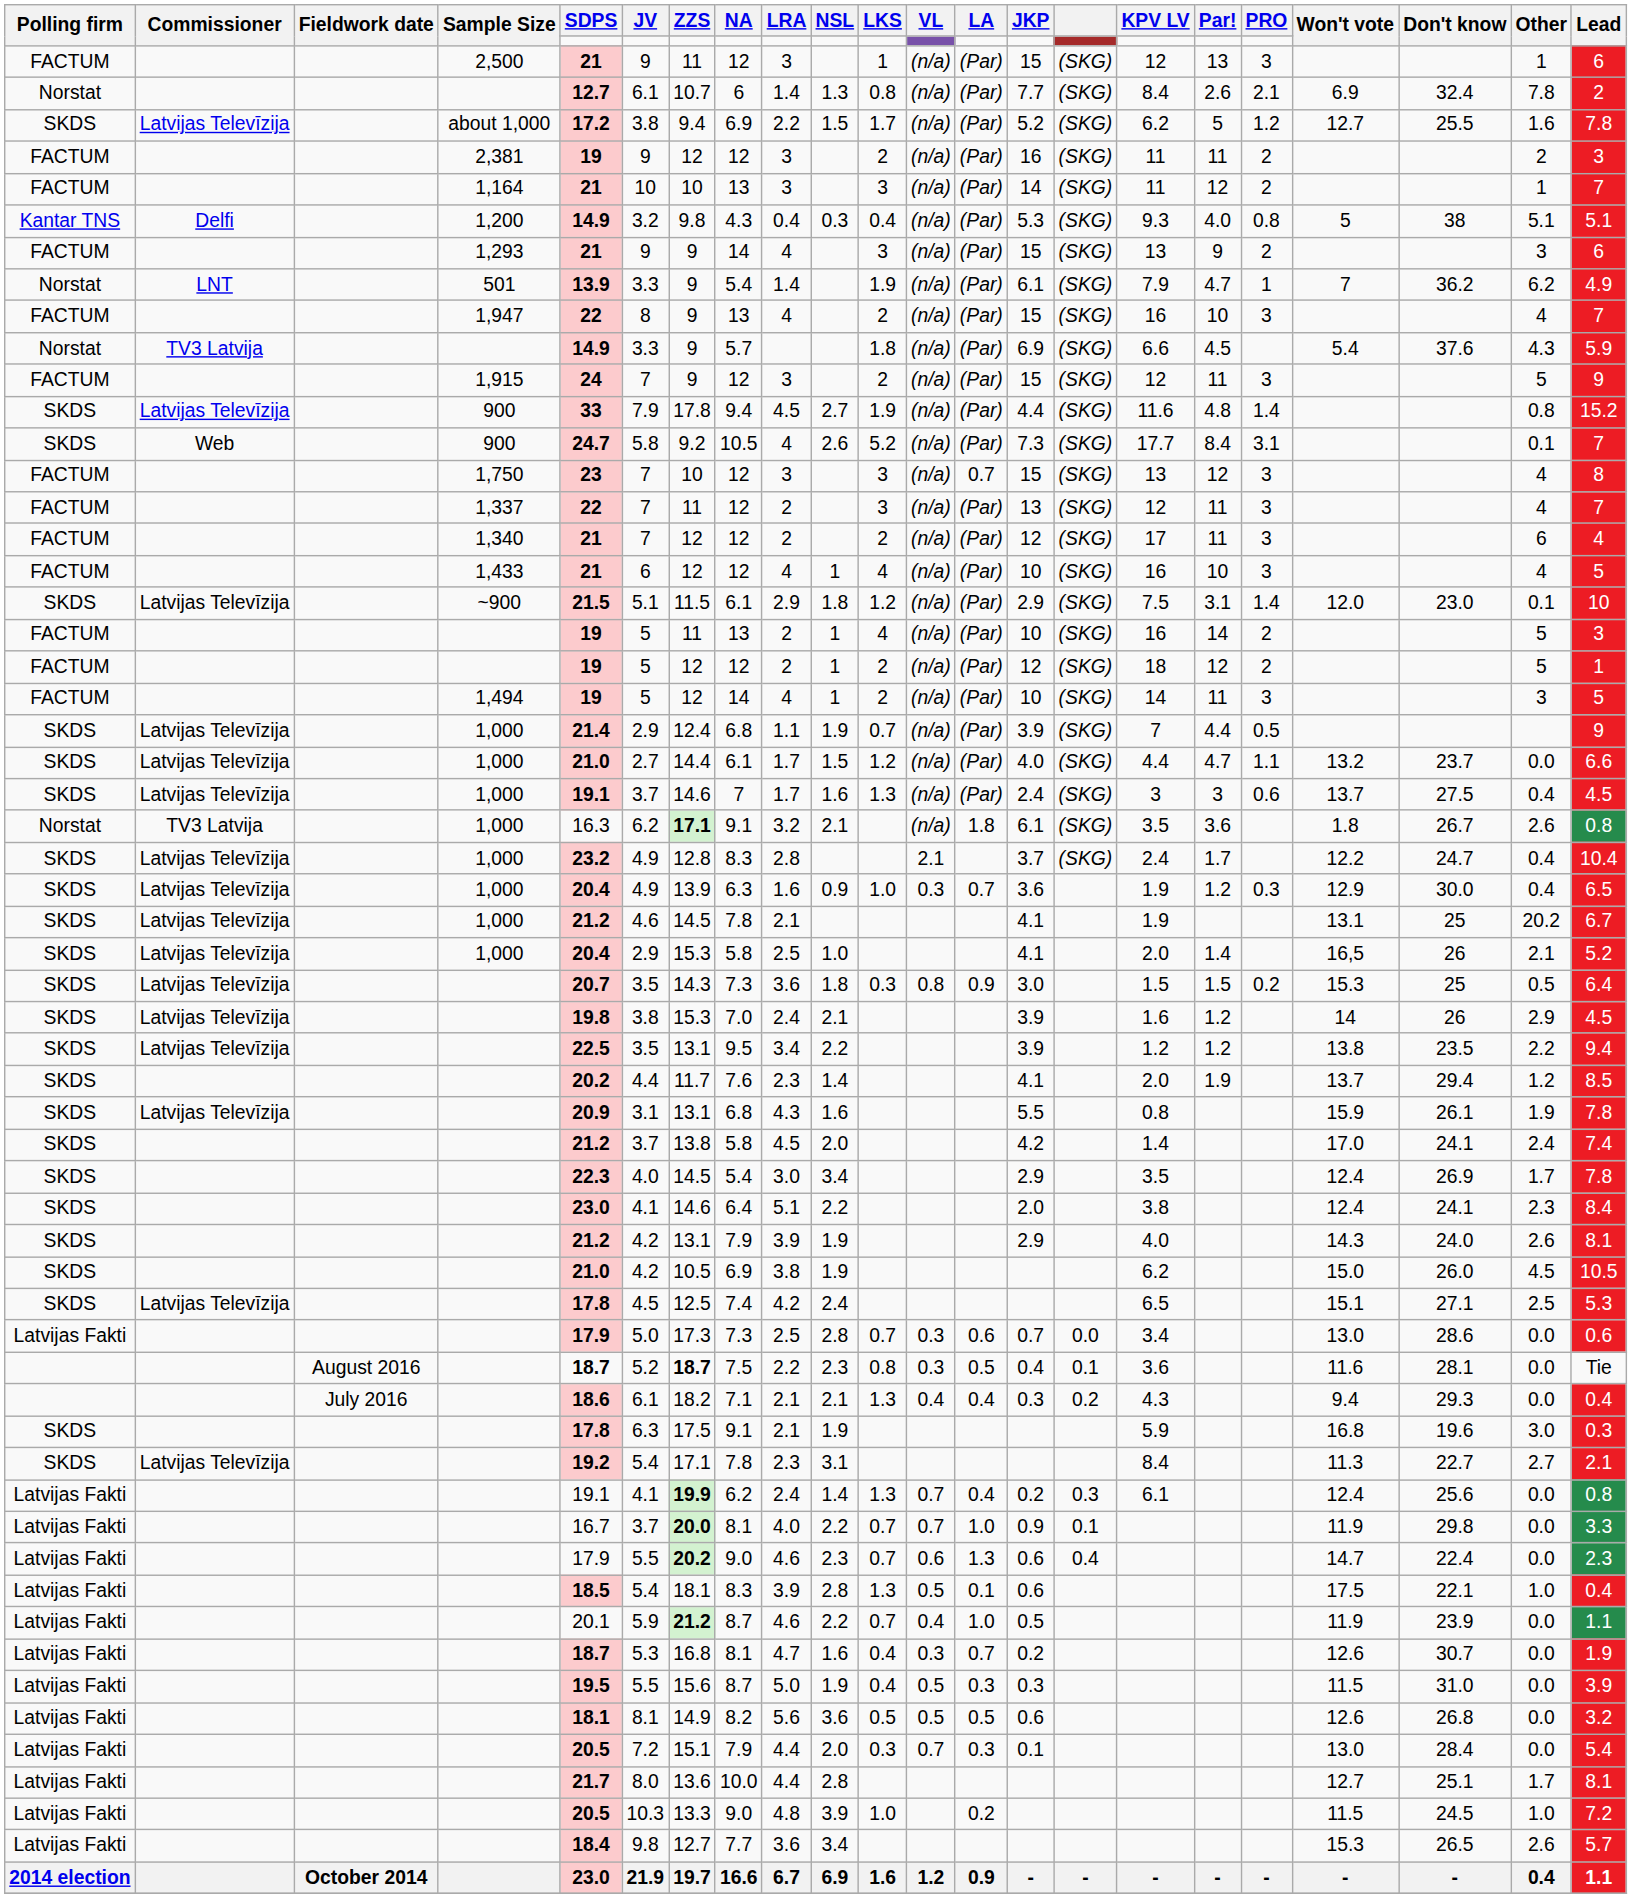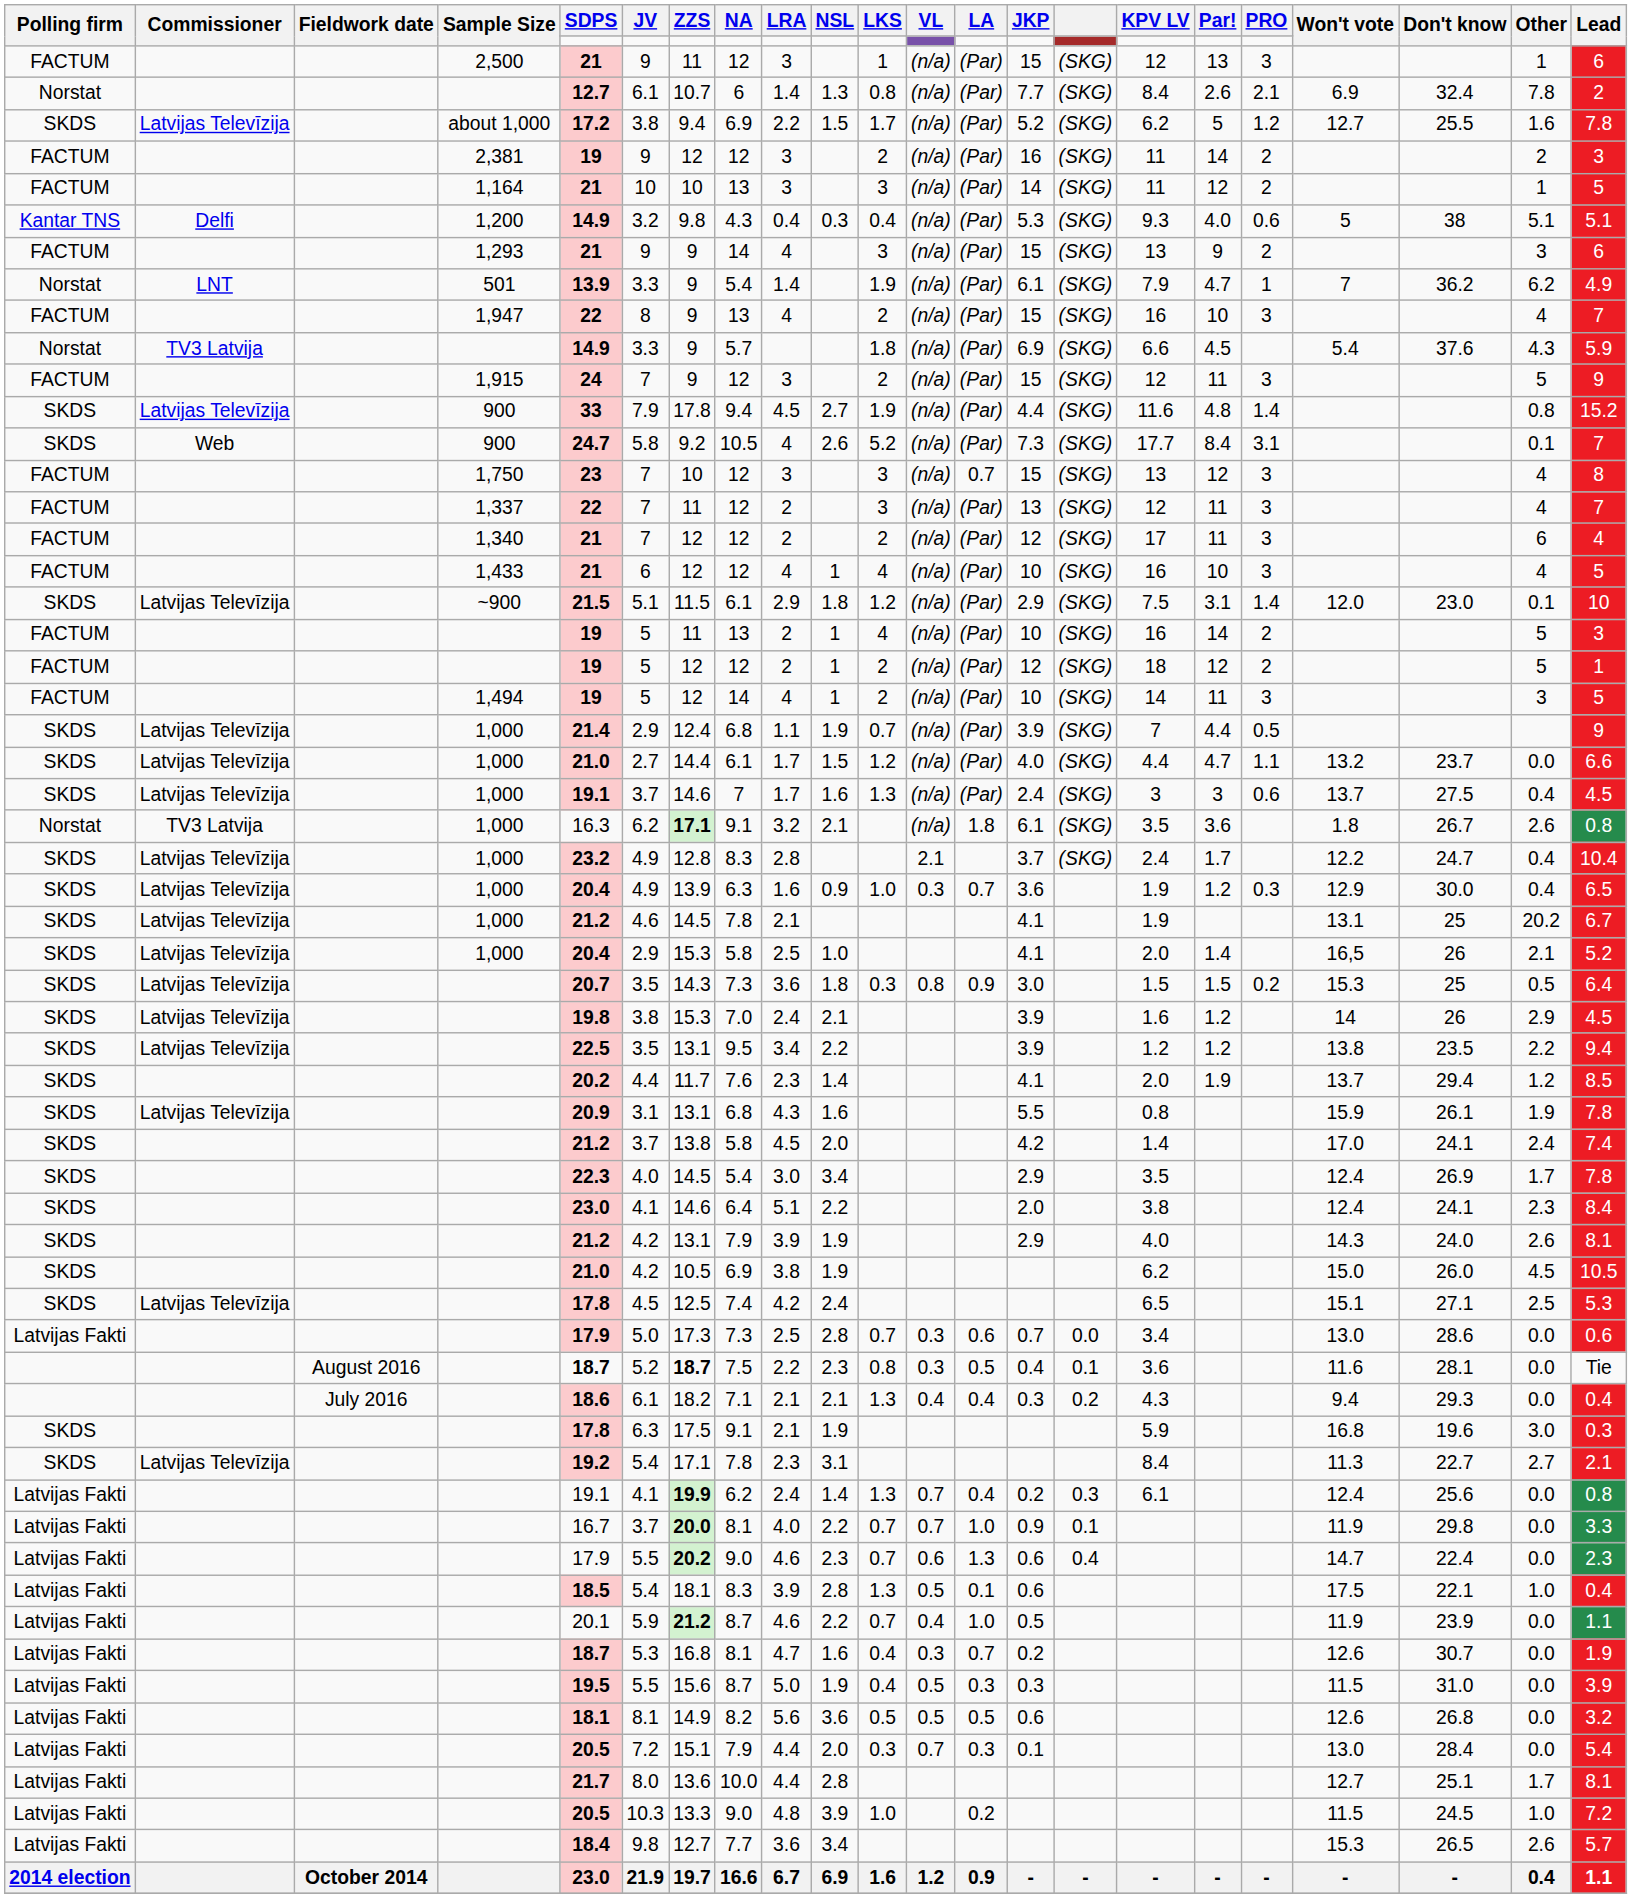(1218, 156) 11 -> (1218, 156) 14
(1599, 188) 7 -> (1599, 188) 5
(1266, 220) 0.8 -> (1266, 220) 0.6
